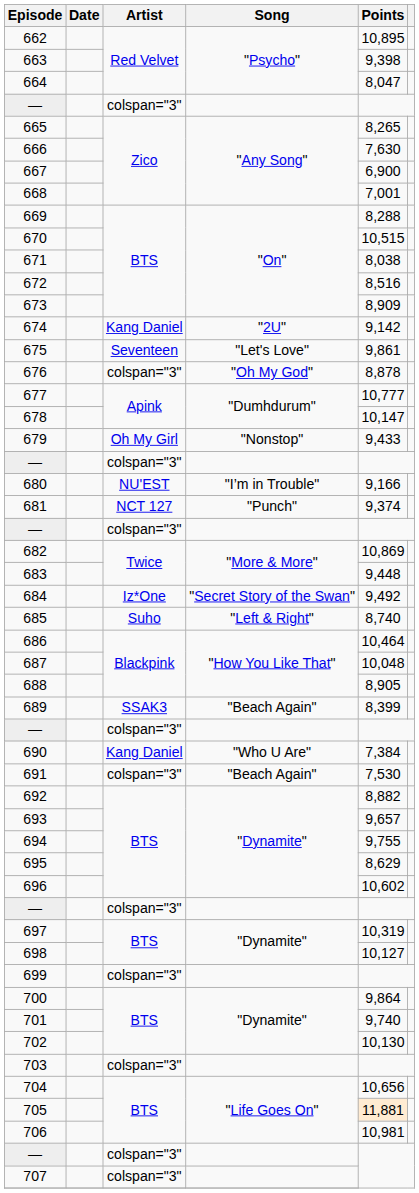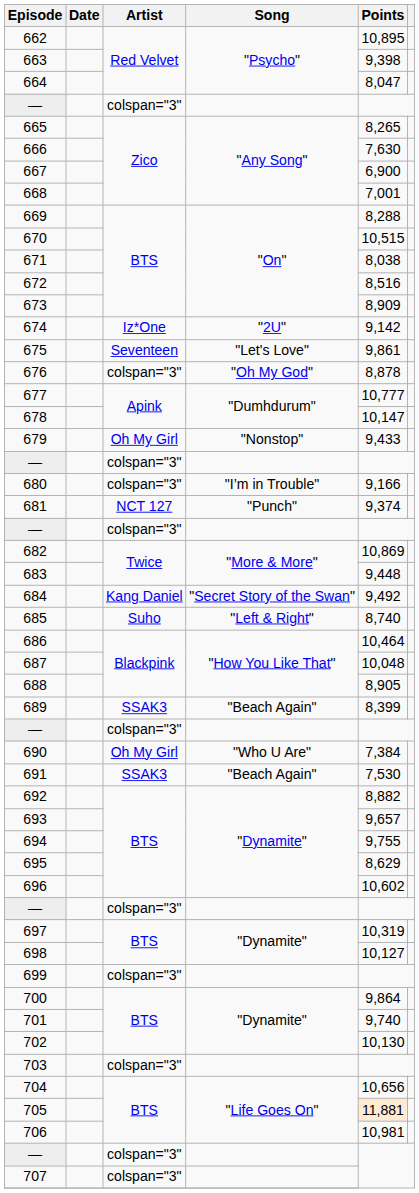(144, 328) Kang Daniel -> (144, 328) Iz*One
(144, 484) NU'EST -> (144, 484) colspan="3"
(144, 596) Iz*One -> (144, 596) Kang Daniel
(144, 752) Kang Daniel -> (144, 752) Oh My Girl
(144, 774) colspan="3" -> (144, 774) SSAK3
